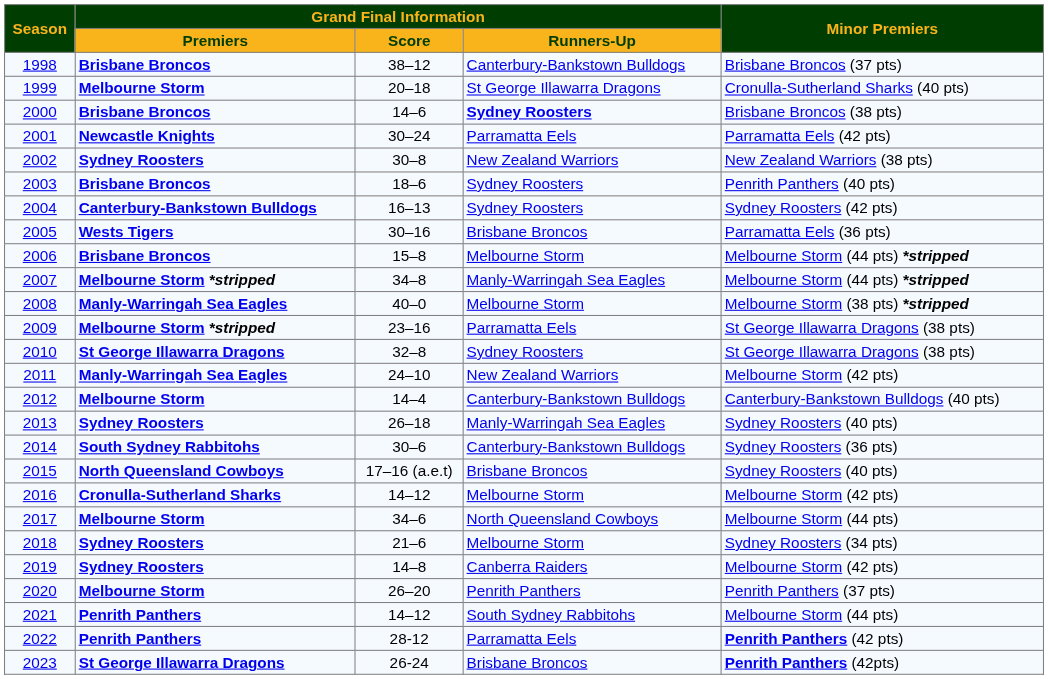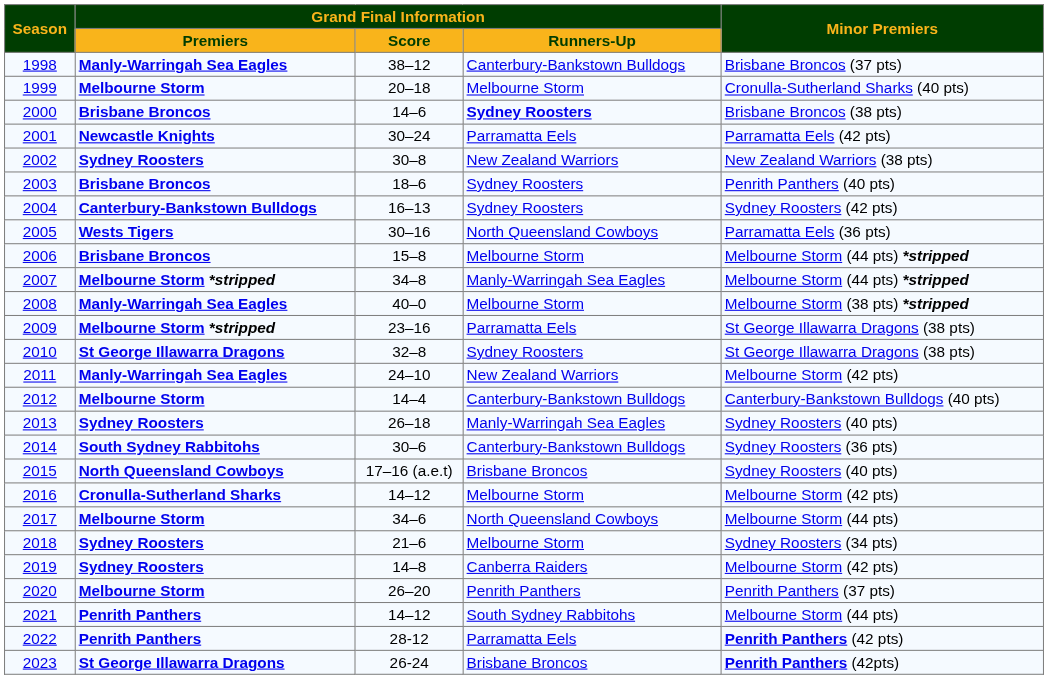(145, 64) Brisbane Broncos -> (183, 64) Manly-Warringah Sea Eagles
(564, 88) St George Illawarra Dragons -> (525, 88) Melbourne Storm
(527, 232) Brisbane Broncos -> (562, 232) North Queensland Cowboys
